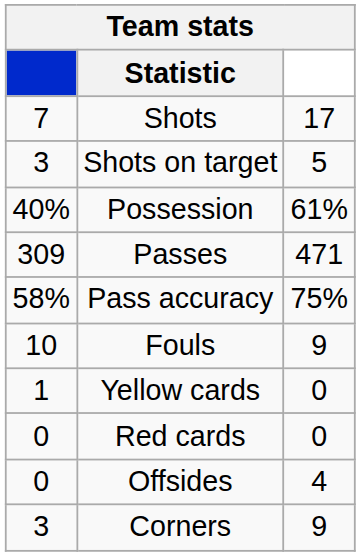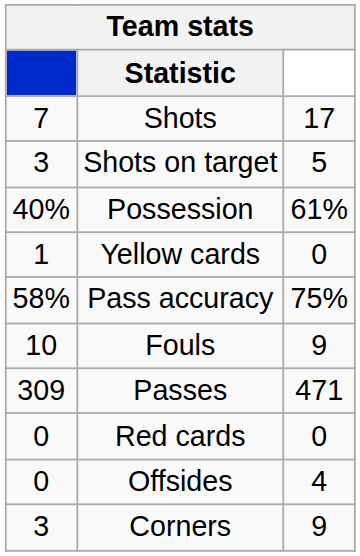rows swapped: (180, 254) <-> (180, 390)
